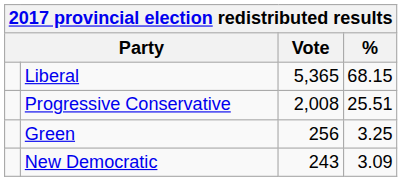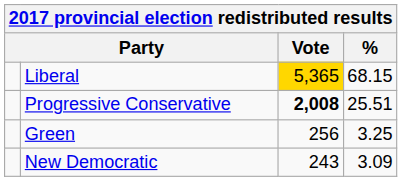(316, 76) no background -> (316, 76) gold background
(316, 104) normal -> (316, 104) bold
